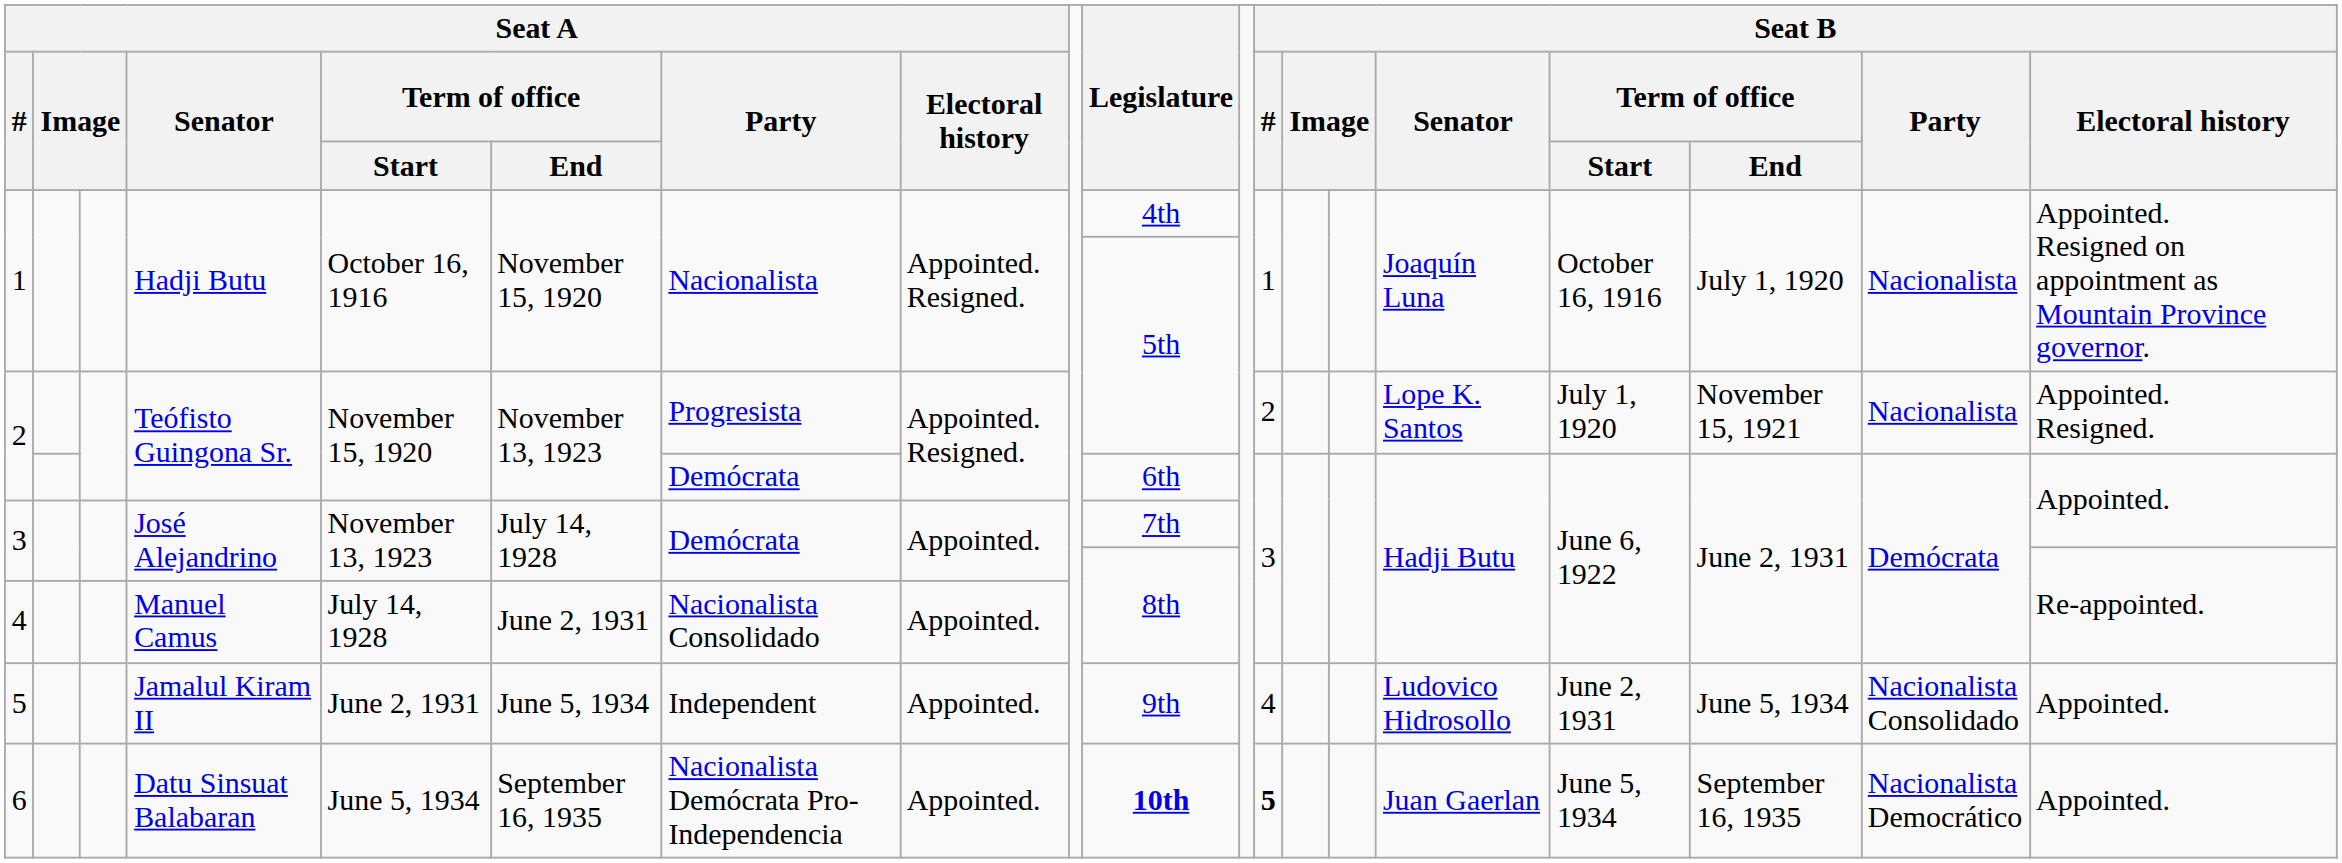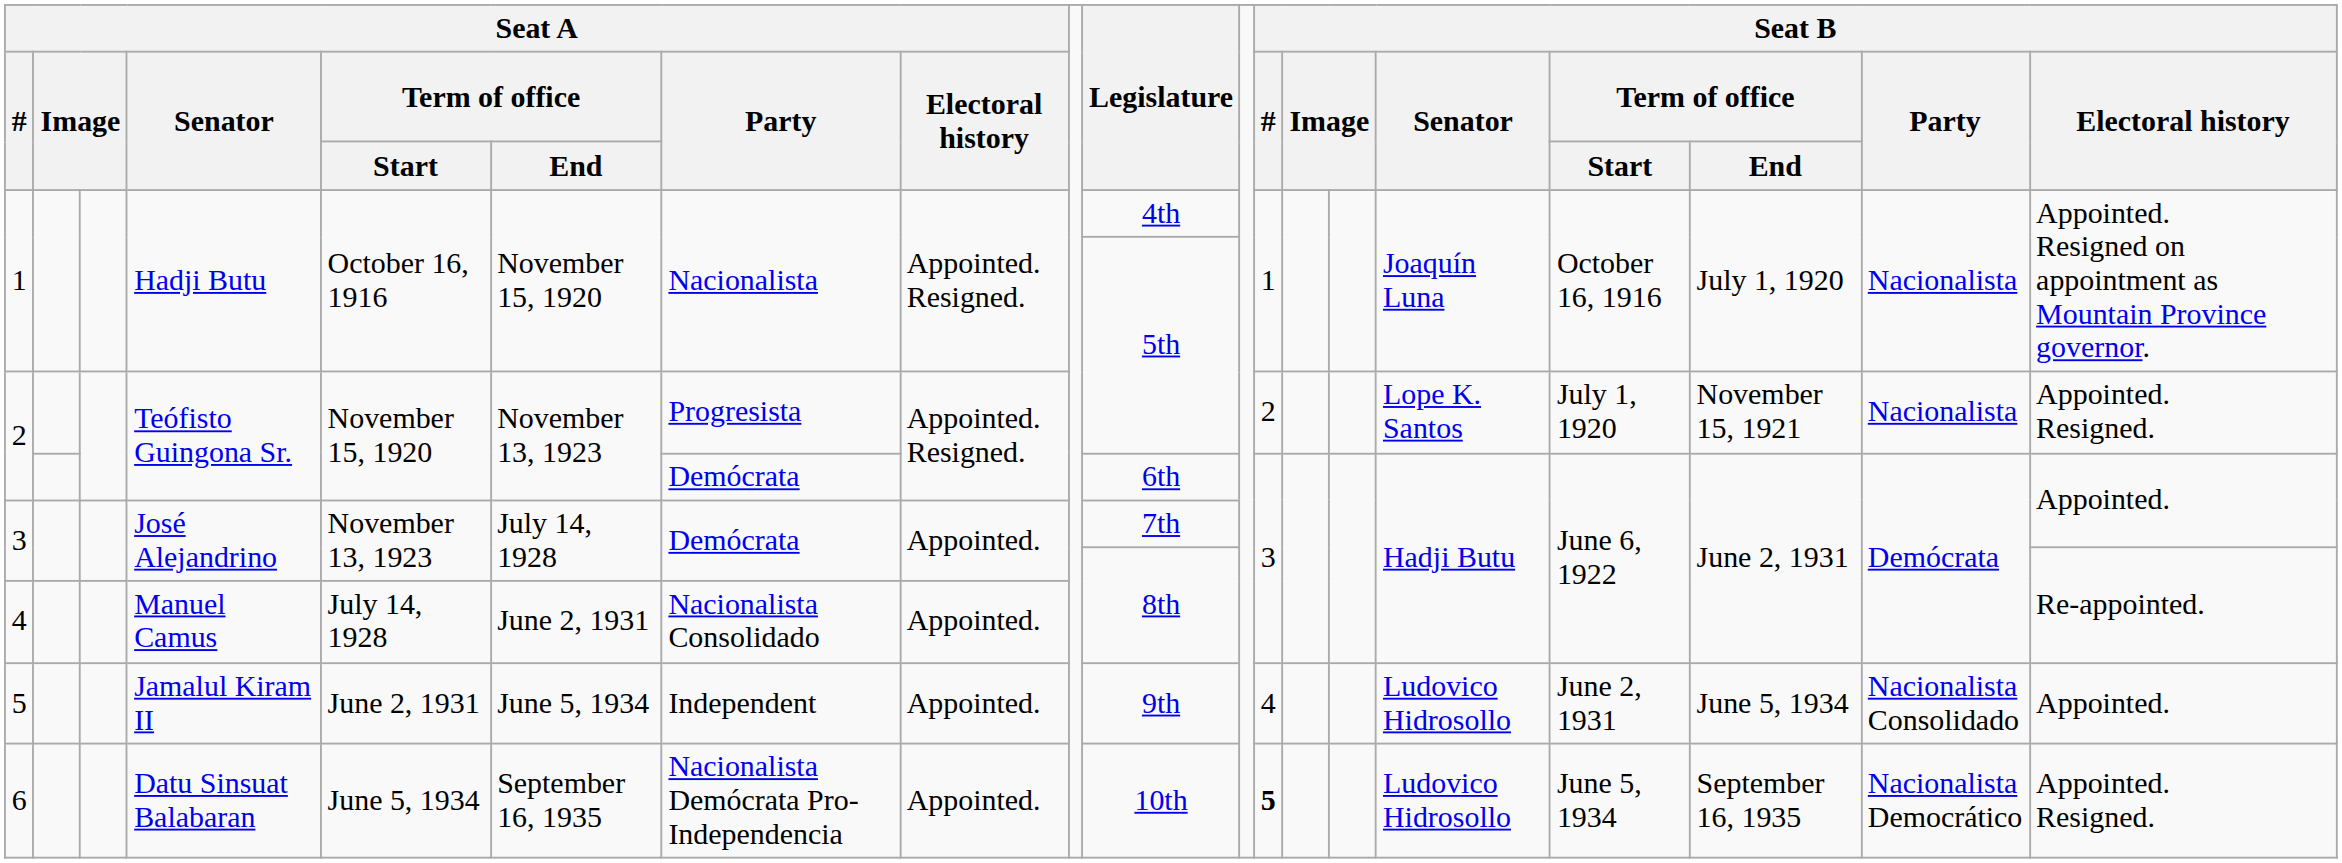(1161, 800) bold -> (1161, 800) normal
(1461, 800) Juan Gaerlan -> (1447, 800) Ludovico Hidrosollo
(2103, 800) Appointed. -> (2103, 800) Appointed. Resigned.
